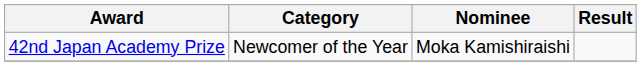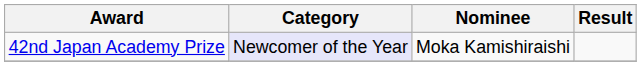(320, 46) no background -> (320, 46) lavender background
